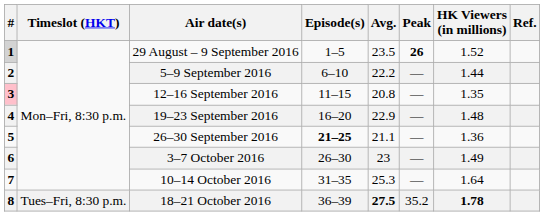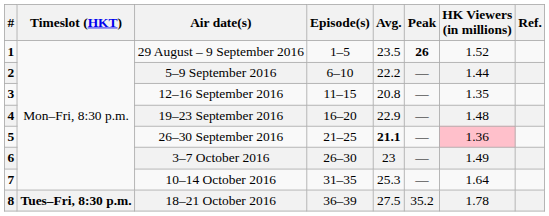(11, 51) lightgrey background -> (11, 51) no background
(11, 94) pink background -> (11, 94) no background
(335, 136) bold -> (340, 136) normal
(384, 136) normal -> (389, 136) bold
(472, 136) no background -> (477, 136) pink background
(73, 200) normal -> (76, 200) bold
(384, 200) bold -> (389, 200) normal
(472, 200) bold -> (477, 200) normal
